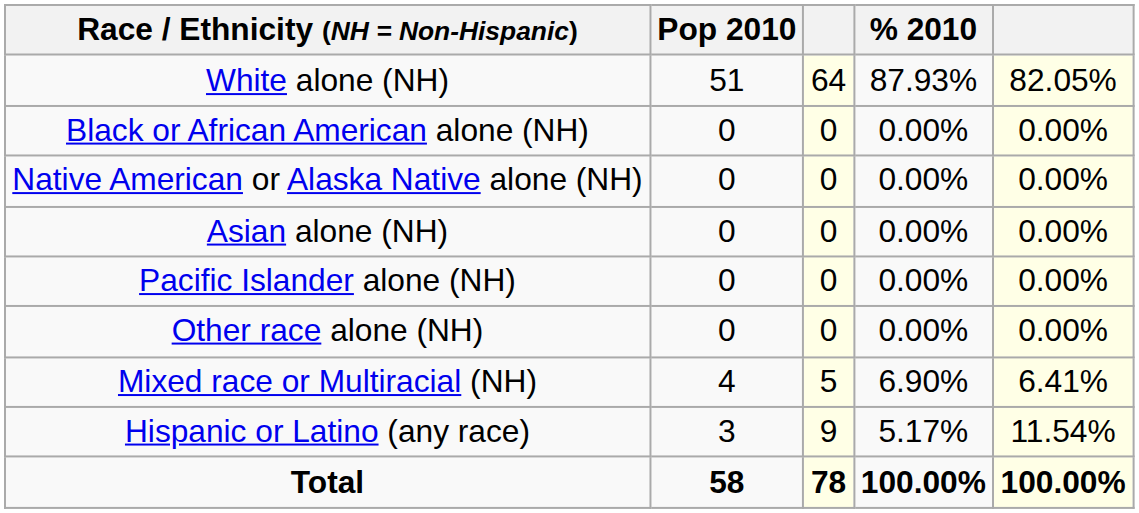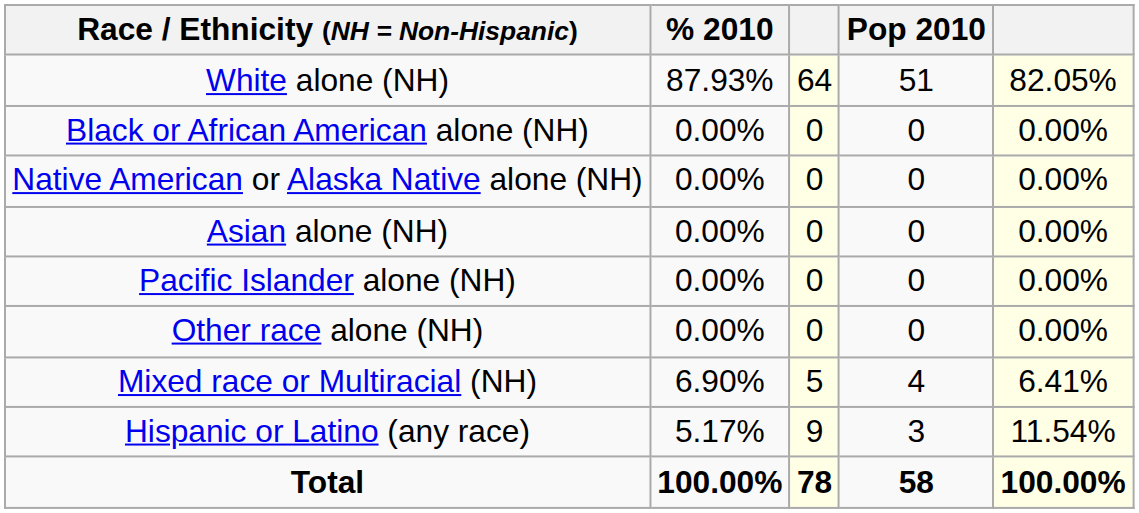columns swapped: (727, 29) <-> (923, 29)
